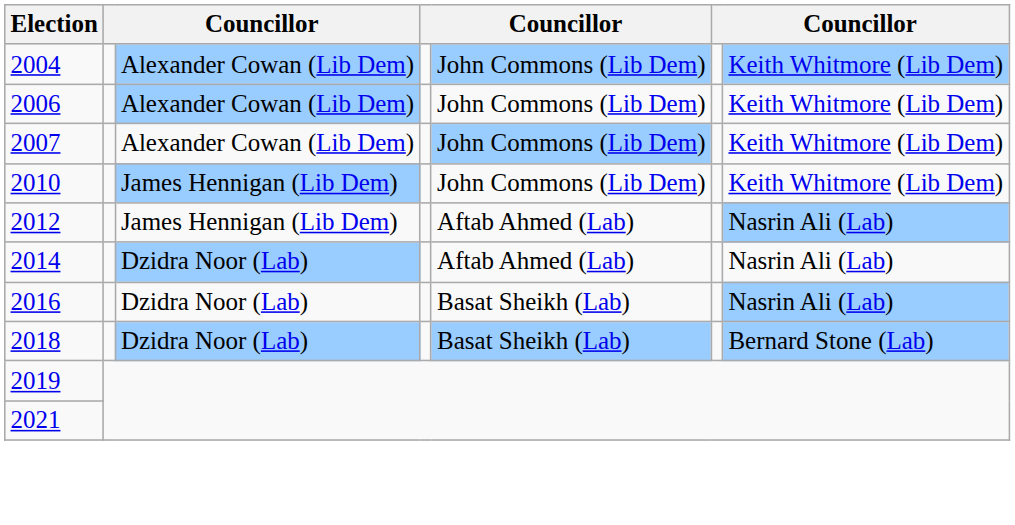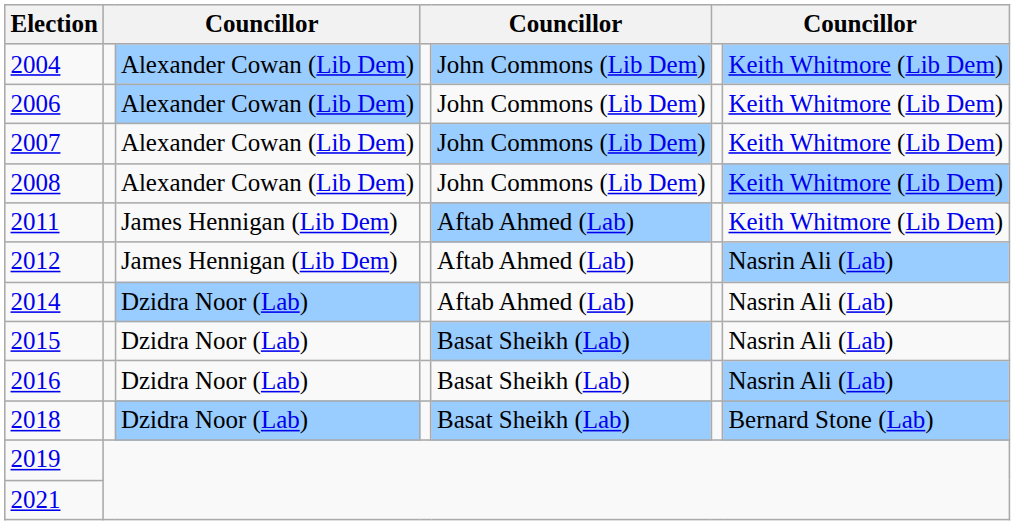+ row: (35, 182)
- row: (35, 182)
+ row: (35, 222)
+ row: (35, 340)
